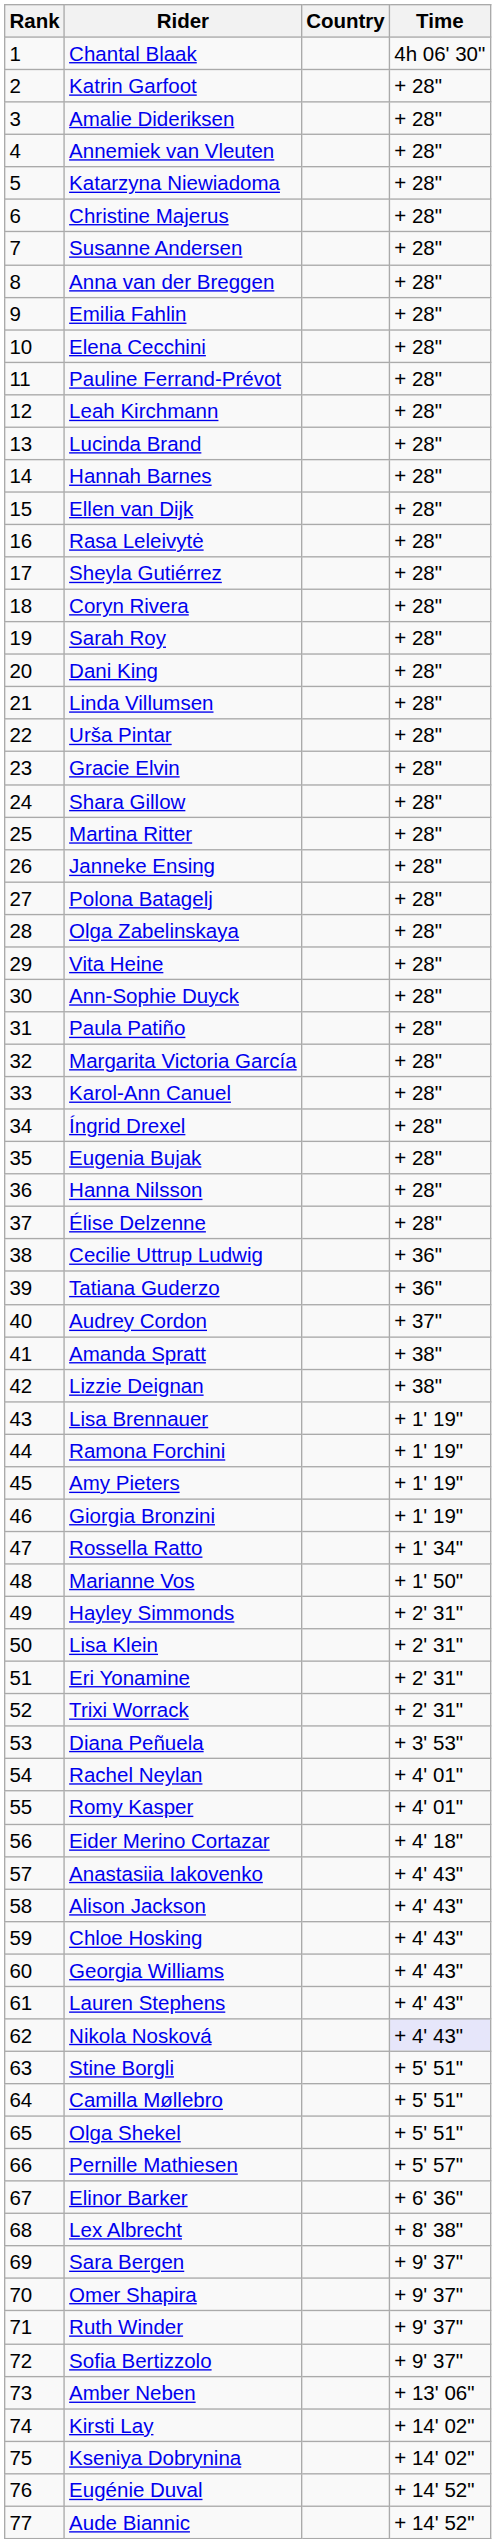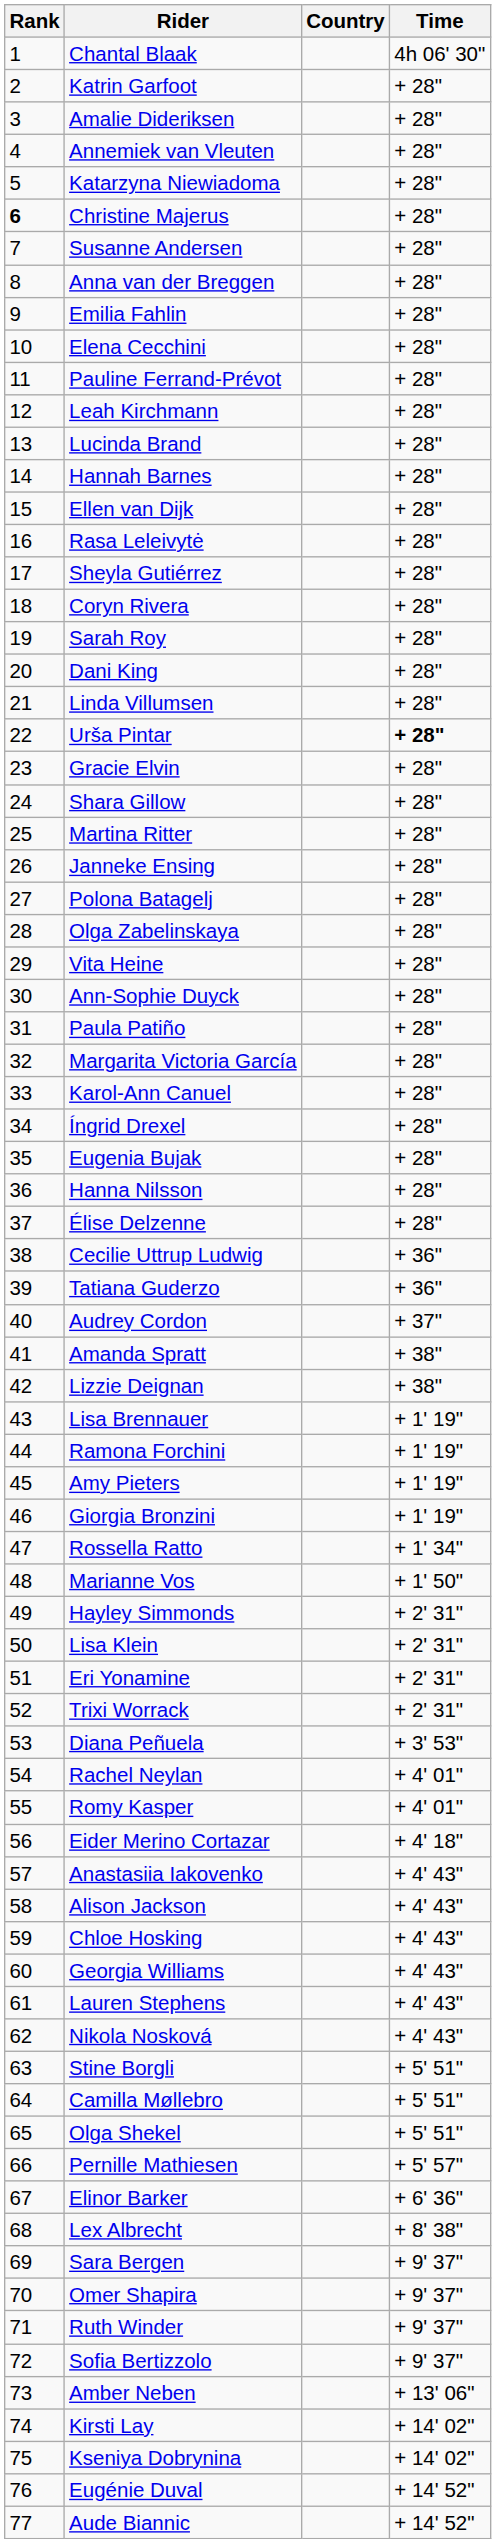(15, 216) normal -> (15, 216) bold
(418, 736) normal -> (419, 736) bold
(429, 2035) lavender background -> (429, 2035) no background
